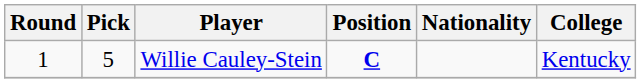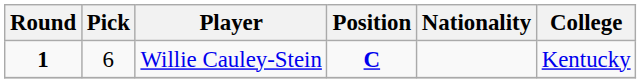(43, 58) normal -> (43, 58) bold
(108, 58) 5 -> (108, 58) 6
